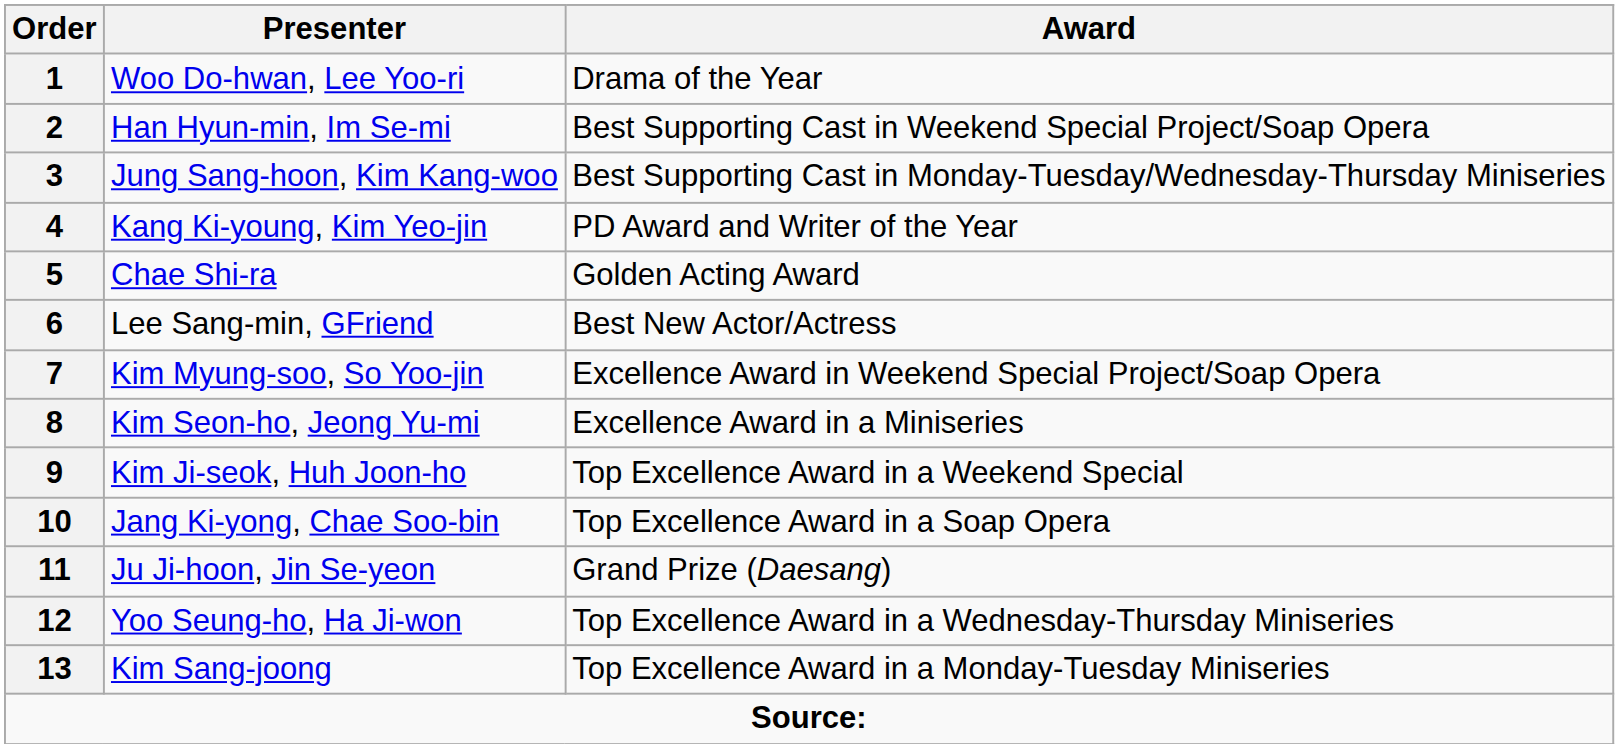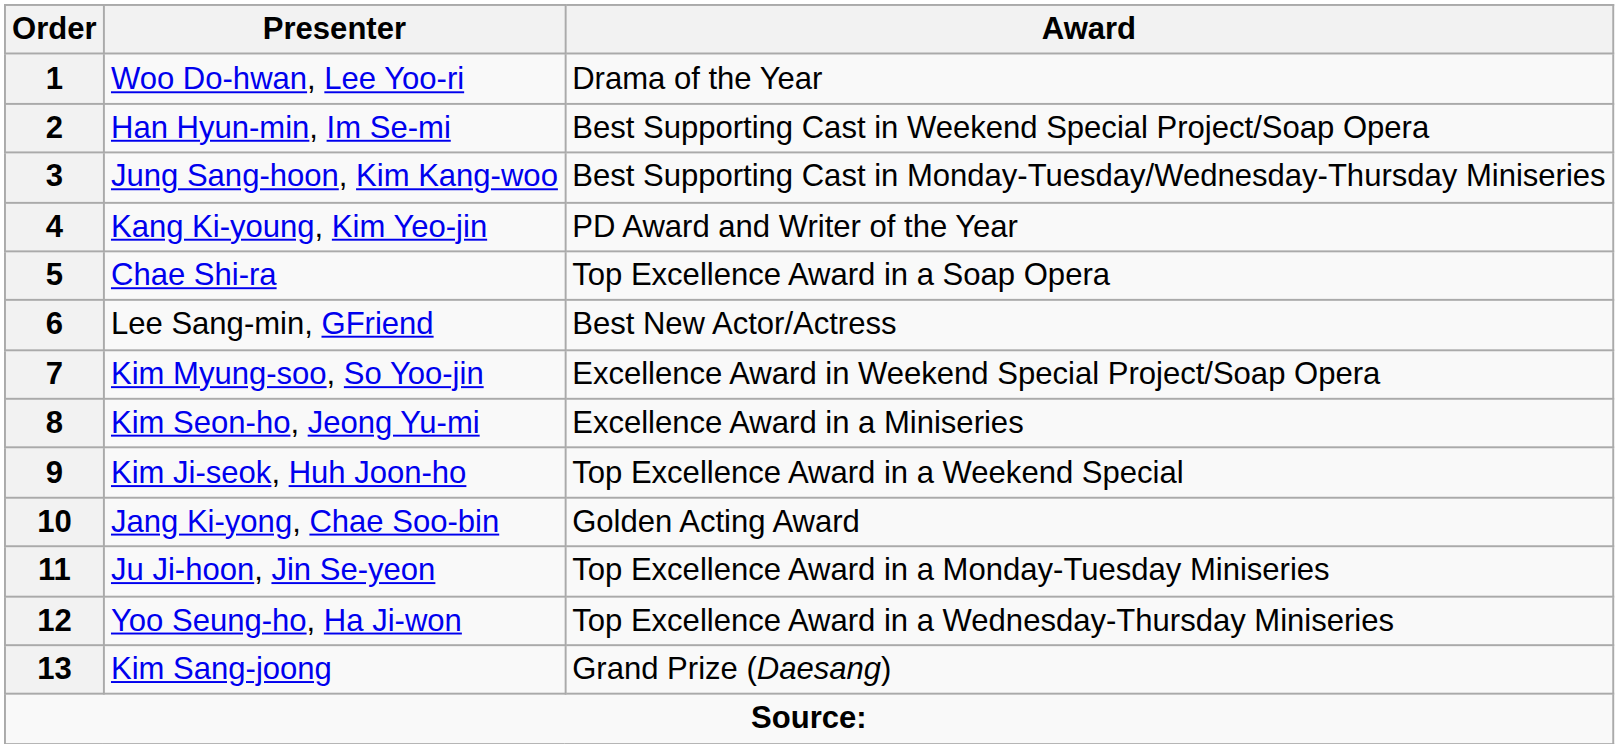(716, 275) Golden Acting Award -> (841, 275) Top Excellence Award in a Soap Opera
(841, 521) Top Excellence Award in a Soap Opera -> (716, 521) Golden Acting Award
(732, 570) Grand Prize (Daesang) -> (951, 570) Top Excellence Award in a Monday-Tuesday Miniseries
(951, 669) Top Excellence Award in a Monday-Tuesday Miniseries -> (732, 669) Grand Prize (Daesang)
